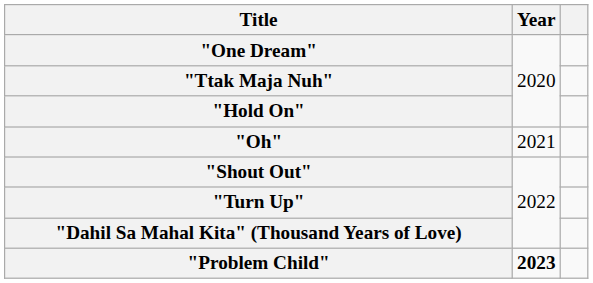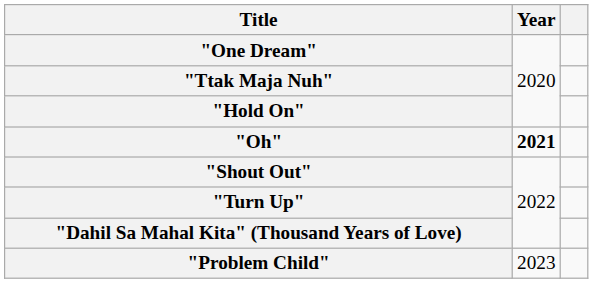(536, 141) normal -> (536, 141) bold
(536, 263) bold -> (536, 263) normal
